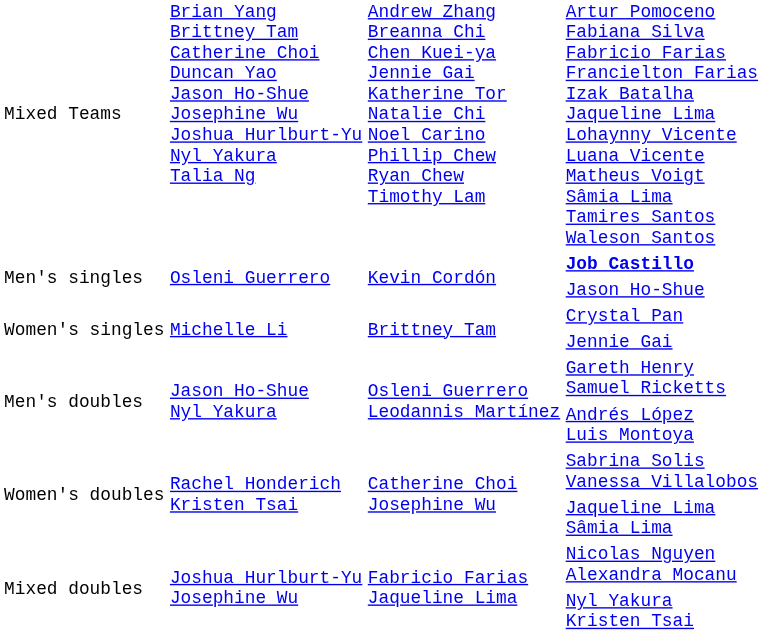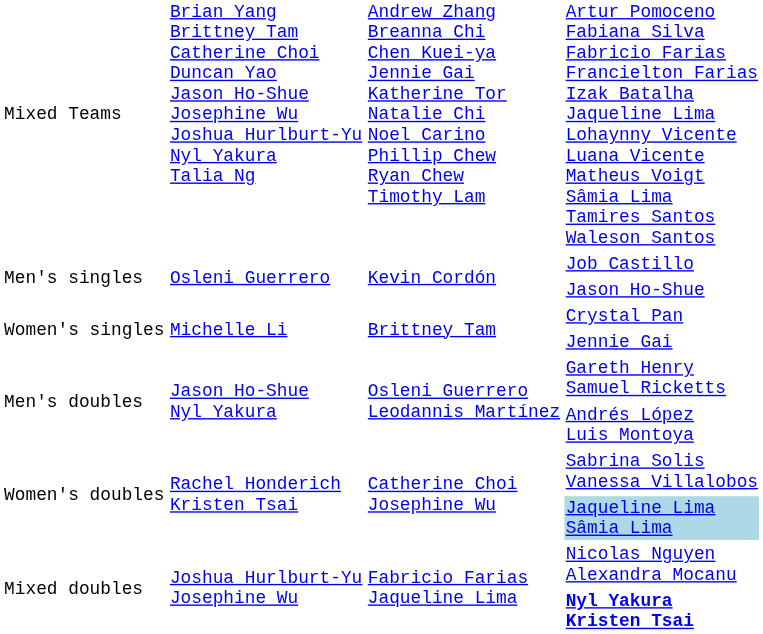(630, 264) bold -> (630, 264) normal
(640, 518) no background -> (640, 518) lightblue background
(630, 611) normal -> (630, 611) bold
